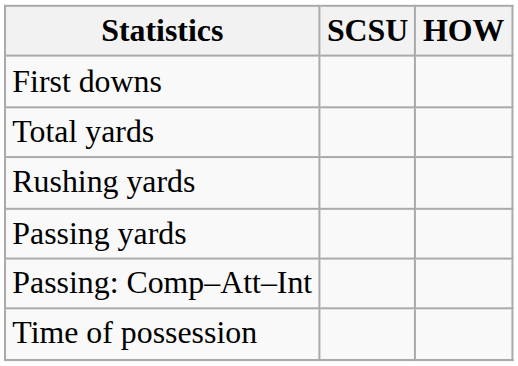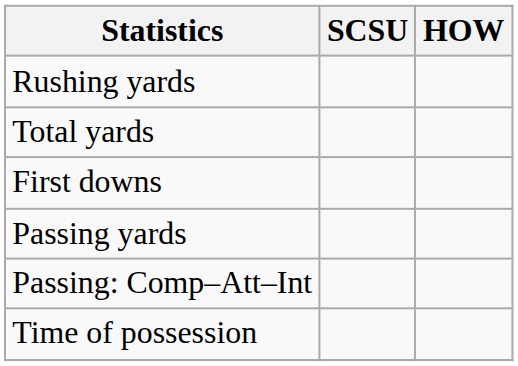rows swapped: (87, 81) <-> (104, 182)
